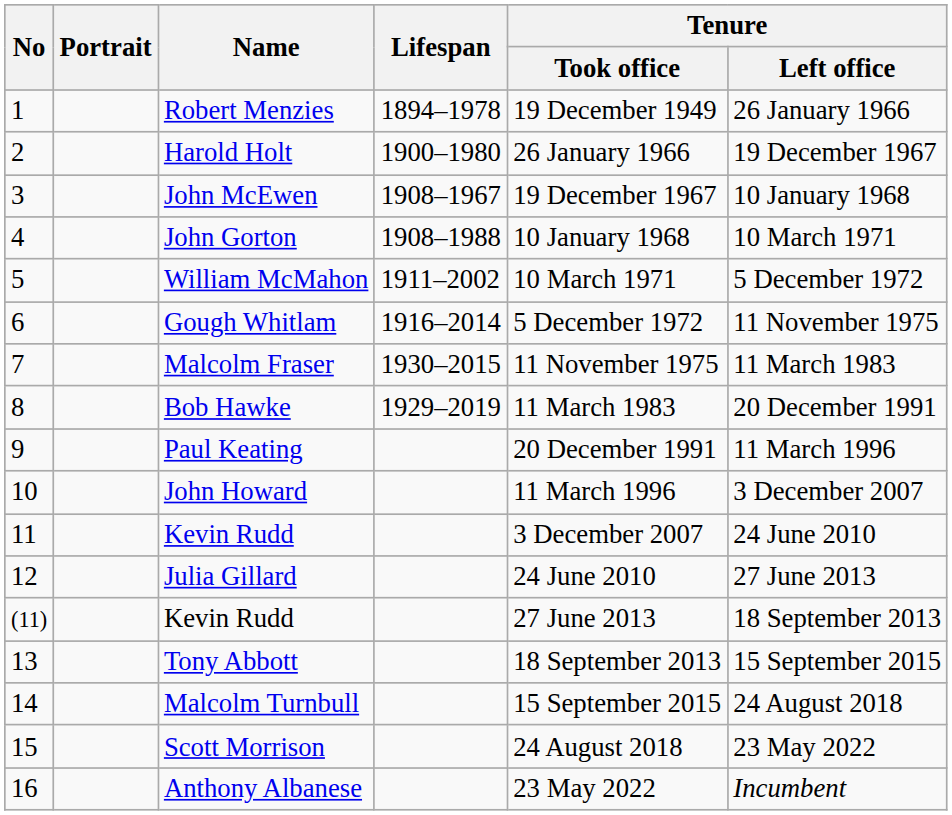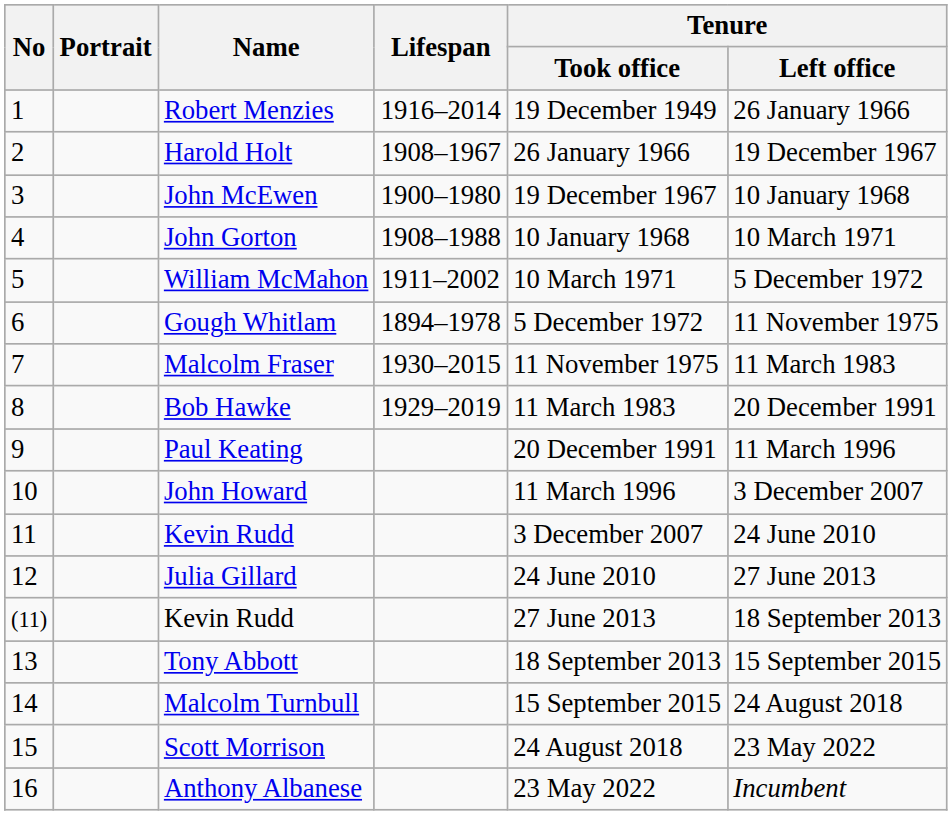(441, 110) 1894–1978 -> (441, 110) 1916–2014
(441, 152) 1900–1980 -> (441, 152) 1908–1967
(441, 195) 1908–1967 -> (441, 195) 1900–1980
(441, 322) 1916–2014 -> (441, 322) 1894–1978
